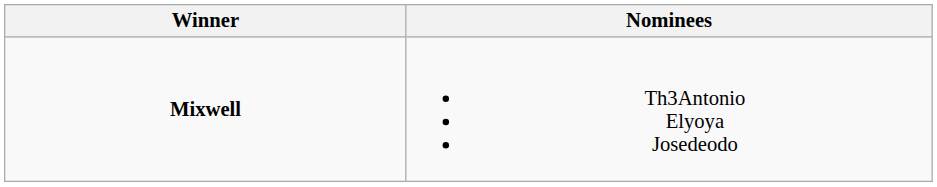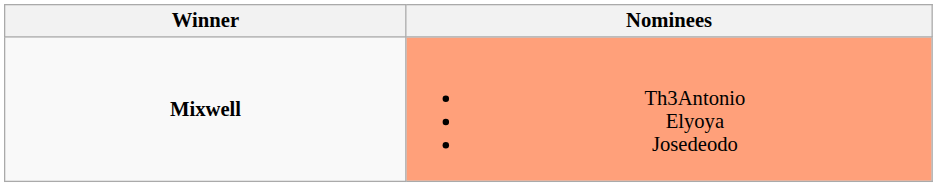(669, 121) no background -> (669, 121) lightsalmon background
